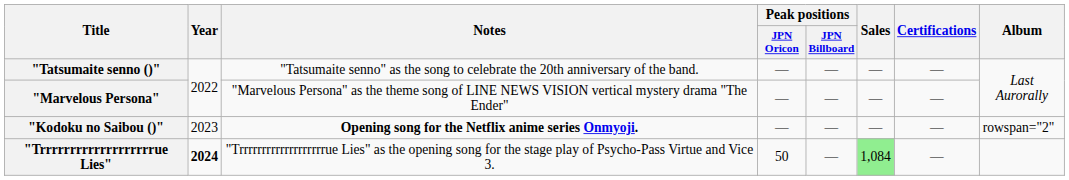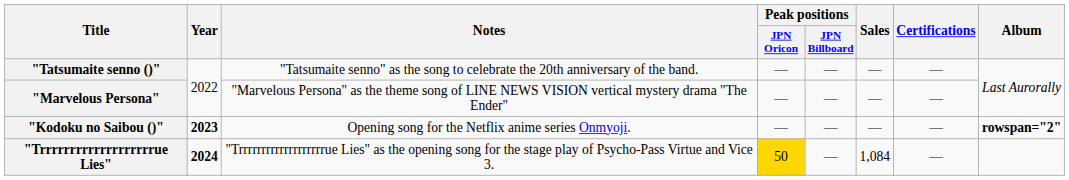(204, 127) normal -> (204, 127) bold
(490, 127) bold -> (489, 127) normal
(1019, 127) normal -> (1022, 127) bold
(782, 157) no background -> (781, 157) gold background
(876, 157) lightgreen background -> (875, 157) no background
